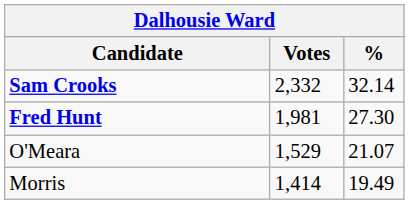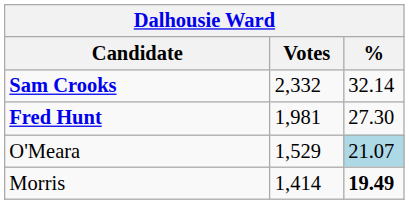(371, 150) no background -> (371, 150) lightblue background
(371, 183) normal -> (371, 183) bold
